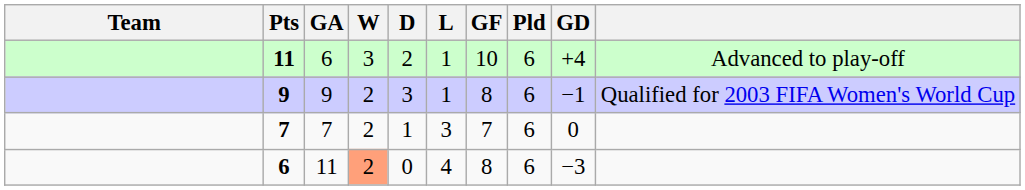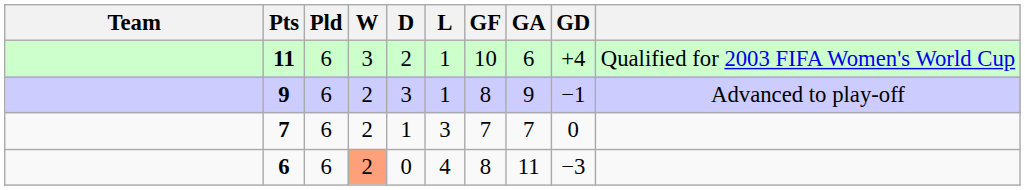columns swapped: (529, 22) <-> (327, 22)
(808, 58) Advanced to play-off -> (808, 58) Qualified for 2003 FIFA Women's World Cup
(808, 94) Qualified for 2003 FIFA Women's World Cup -> (808, 94) Advanced to play-off
